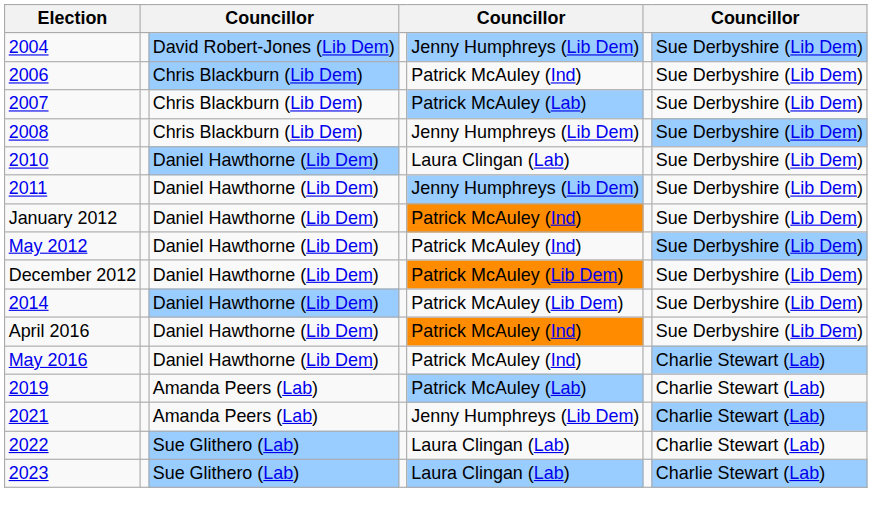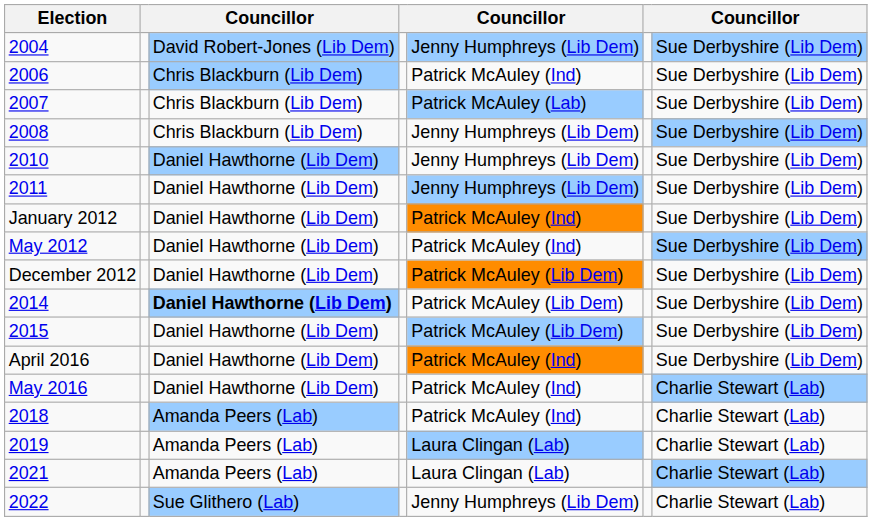(490, 160) Laura Clingan (Lab) -> (525, 160) Jenny Humphreys (Lib Dem)
(266, 302) normal -> (272, 302) bold
+ row: (29, 331)
+ row: (29, 416)
(499, 388) Patrick McAuley (Lab) -> (490, 445) Laura Clingan (Lab)
(525, 416) Jenny Humphreys (Lib Dem) -> (490, 473) Laura Clingan (Lab)
(490, 445) Laura Clingan (Lab) -> (525, 501) Jenny Humphreys (Lib Dem)
- row: (29, 473)
